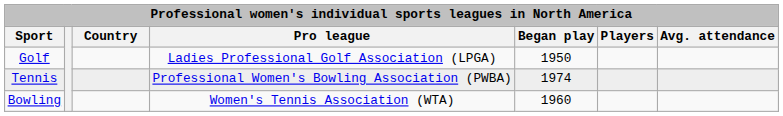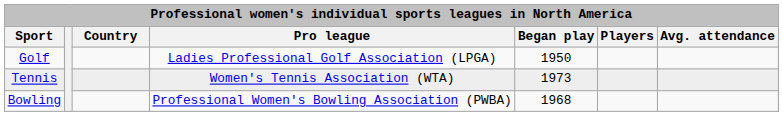(332, 79) Professional Women's Bowling Association (PWBA) -> (332, 79) Women's Tennis Association (WTA)
(556, 79) 1974 -> (556, 79) 1973
(332, 101) Women's Tennis Association (WTA) -> (332, 101) Professional Women's Bowling Association (PWBA)
(556, 101) 1960 -> (556, 101) 1968
